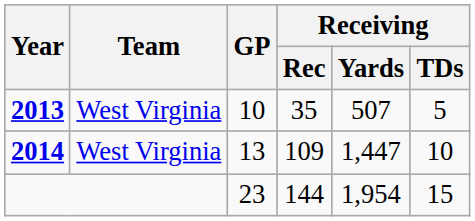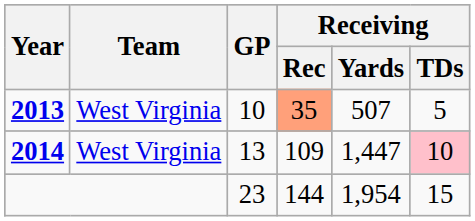(304, 109) no background -> (304, 109) lightsalmon background
(440, 151) no background -> (440, 151) pink background
